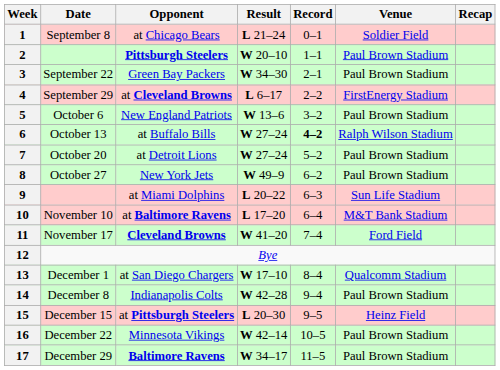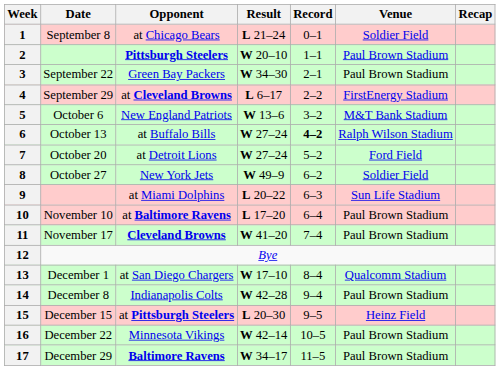(396, 114) Paul Brown Stadium -> (396, 114) M&T Bank Stadium
(396, 154) Paul Brown Stadium -> (396, 154) Ford Field
(396, 174) Paul Brown Stadium -> (396, 174) Soldier Field
(396, 214) M&T Bank Stadium -> (396, 214) Paul Brown Stadium
(396, 235) Ford Field -> (396, 235) Paul Brown Stadium
